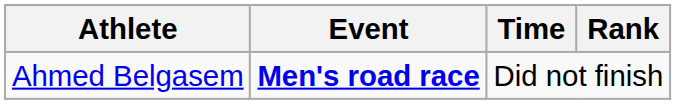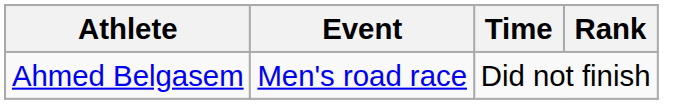(369, 75) bold -> (362, 75) normal
